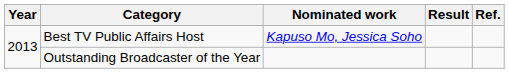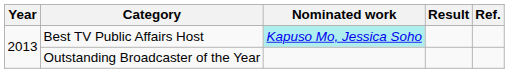(344, 36) no background -> (344, 36) paleturquoise background
